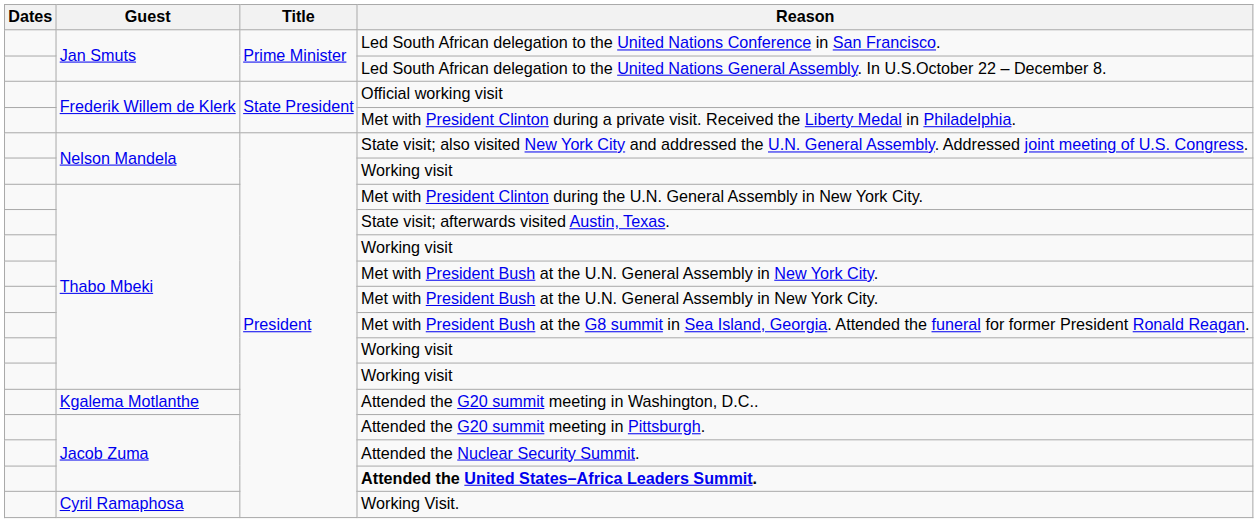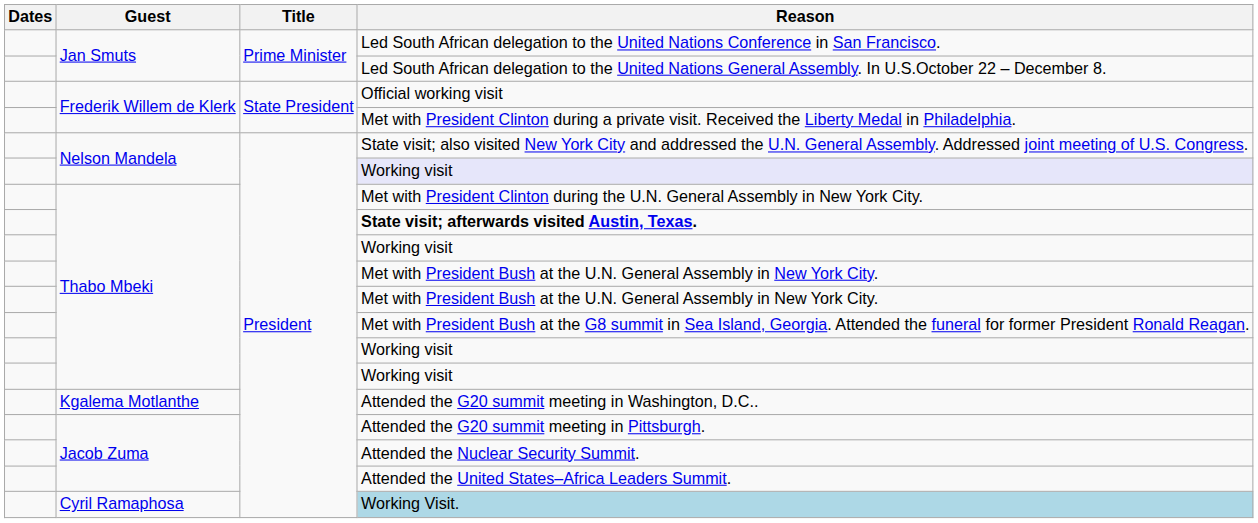(407, 171) no background -> (407, 171) lavender background
(515, 222) normal -> (529, 222) bold
(559, 478) bold -> (546, 478) normal
(410, 504) no background -> (410, 504) lightblue background
